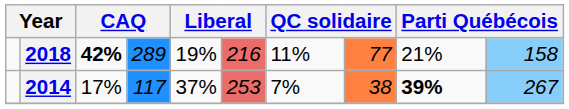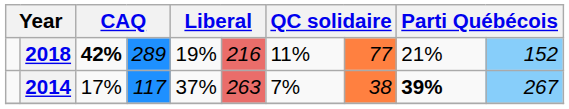(541, 54) 158 -> (541, 54) 152
(244, 87) 253 -> (244, 87) 263
